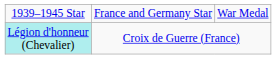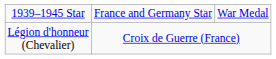(48, 38) paleturquoise background -> (48, 38) no background
